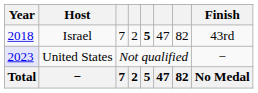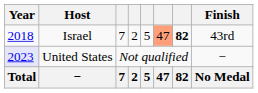(147, 35) bold -> (147, 35) normal
(163, 35) no background -> (163, 35) lightsalmon background
(182, 35) normal -> (182, 35) bold
